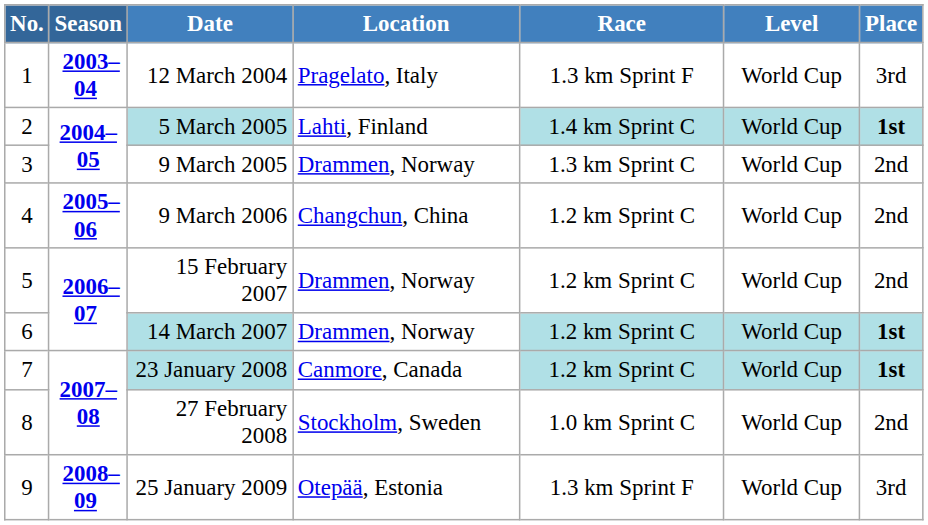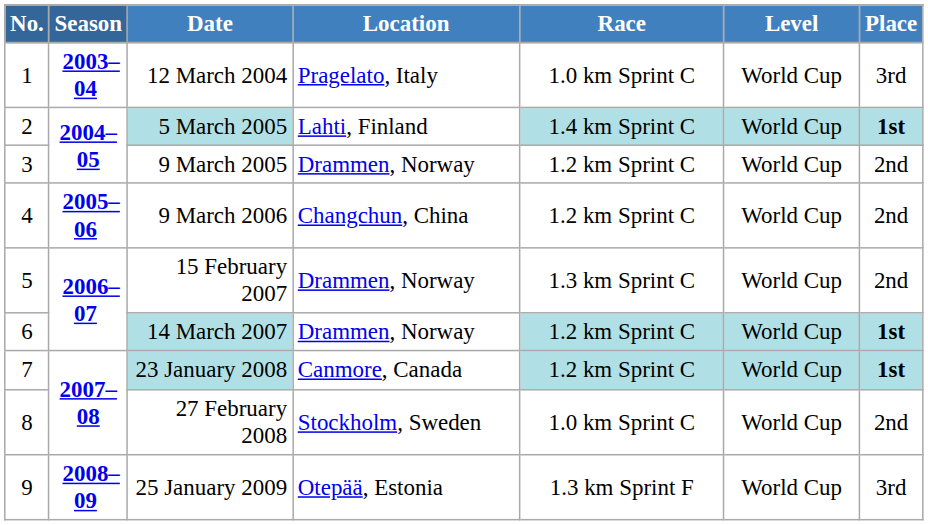(622, 75) 1.3 km Sprint F -> (622, 75) 1.0 km Sprint C
(622, 164) 1.3 km Sprint C -> (622, 164) 1.2 km Sprint C
(622, 280) 1.2 km Sprint C -> (622, 280) 1.3 km Sprint C
